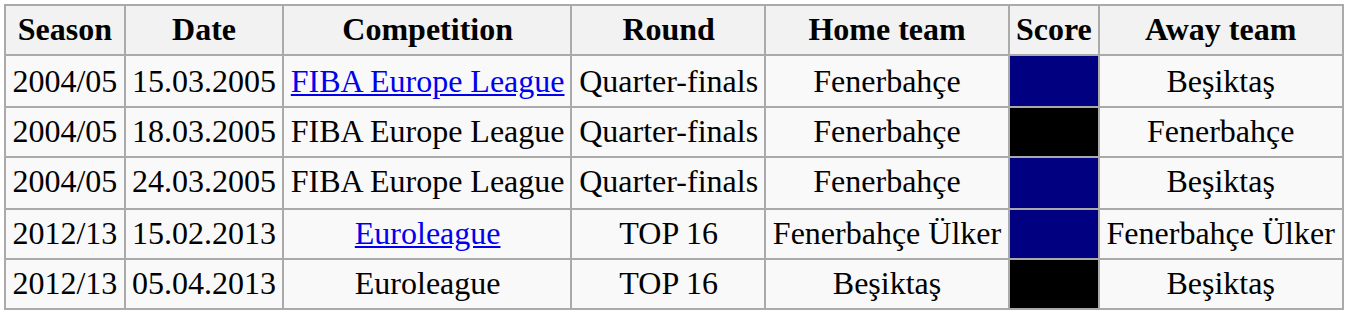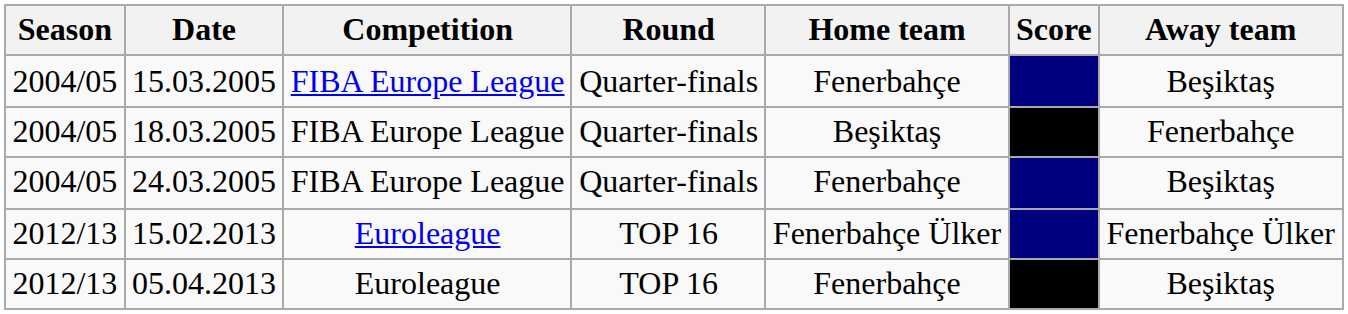(887, 131) Fenerbahçe -> (887, 131) Beşiktaş
(887, 283) Beşiktaş -> (887, 283) Fenerbahçe
